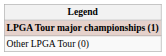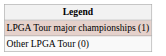(83, 28) bold -> (78, 28) normal
